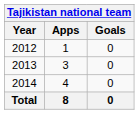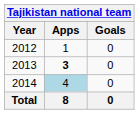(66, 65) normal -> (66, 65) bold
(66, 83) no background -> (66, 83) lightblue background
